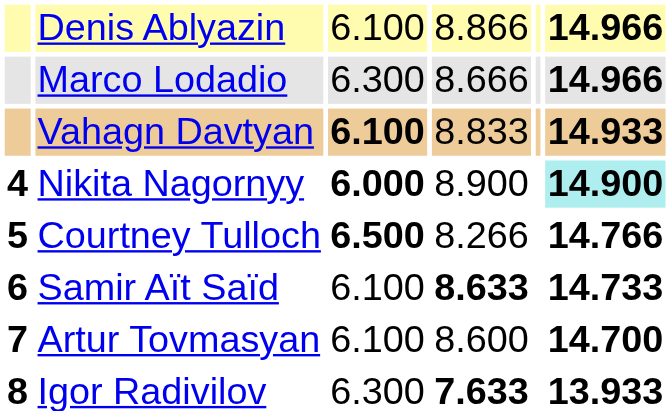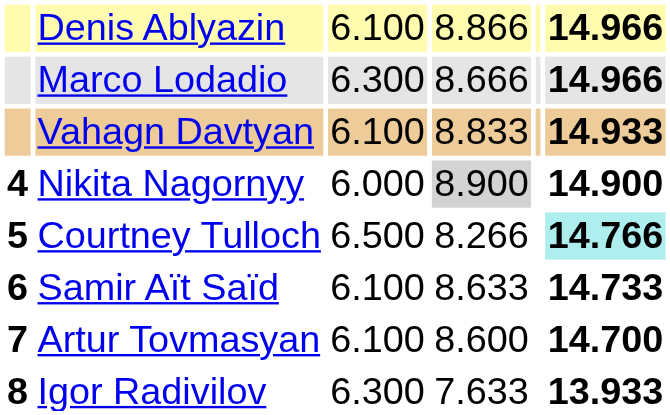(378, 131) bold -> (378, 131) normal
(378, 183) bold -> (378, 183) normal
(482, 183) no background -> (482, 183) lightgrey background
(605, 183) paleturquoise background -> (605, 183) no background
(378, 235) bold -> (378, 235) normal
(605, 235) no background -> (605, 235) paleturquoise background
(482, 287) bold -> (482, 287) normal
(482, 391) bold -> (482, 391) normal
